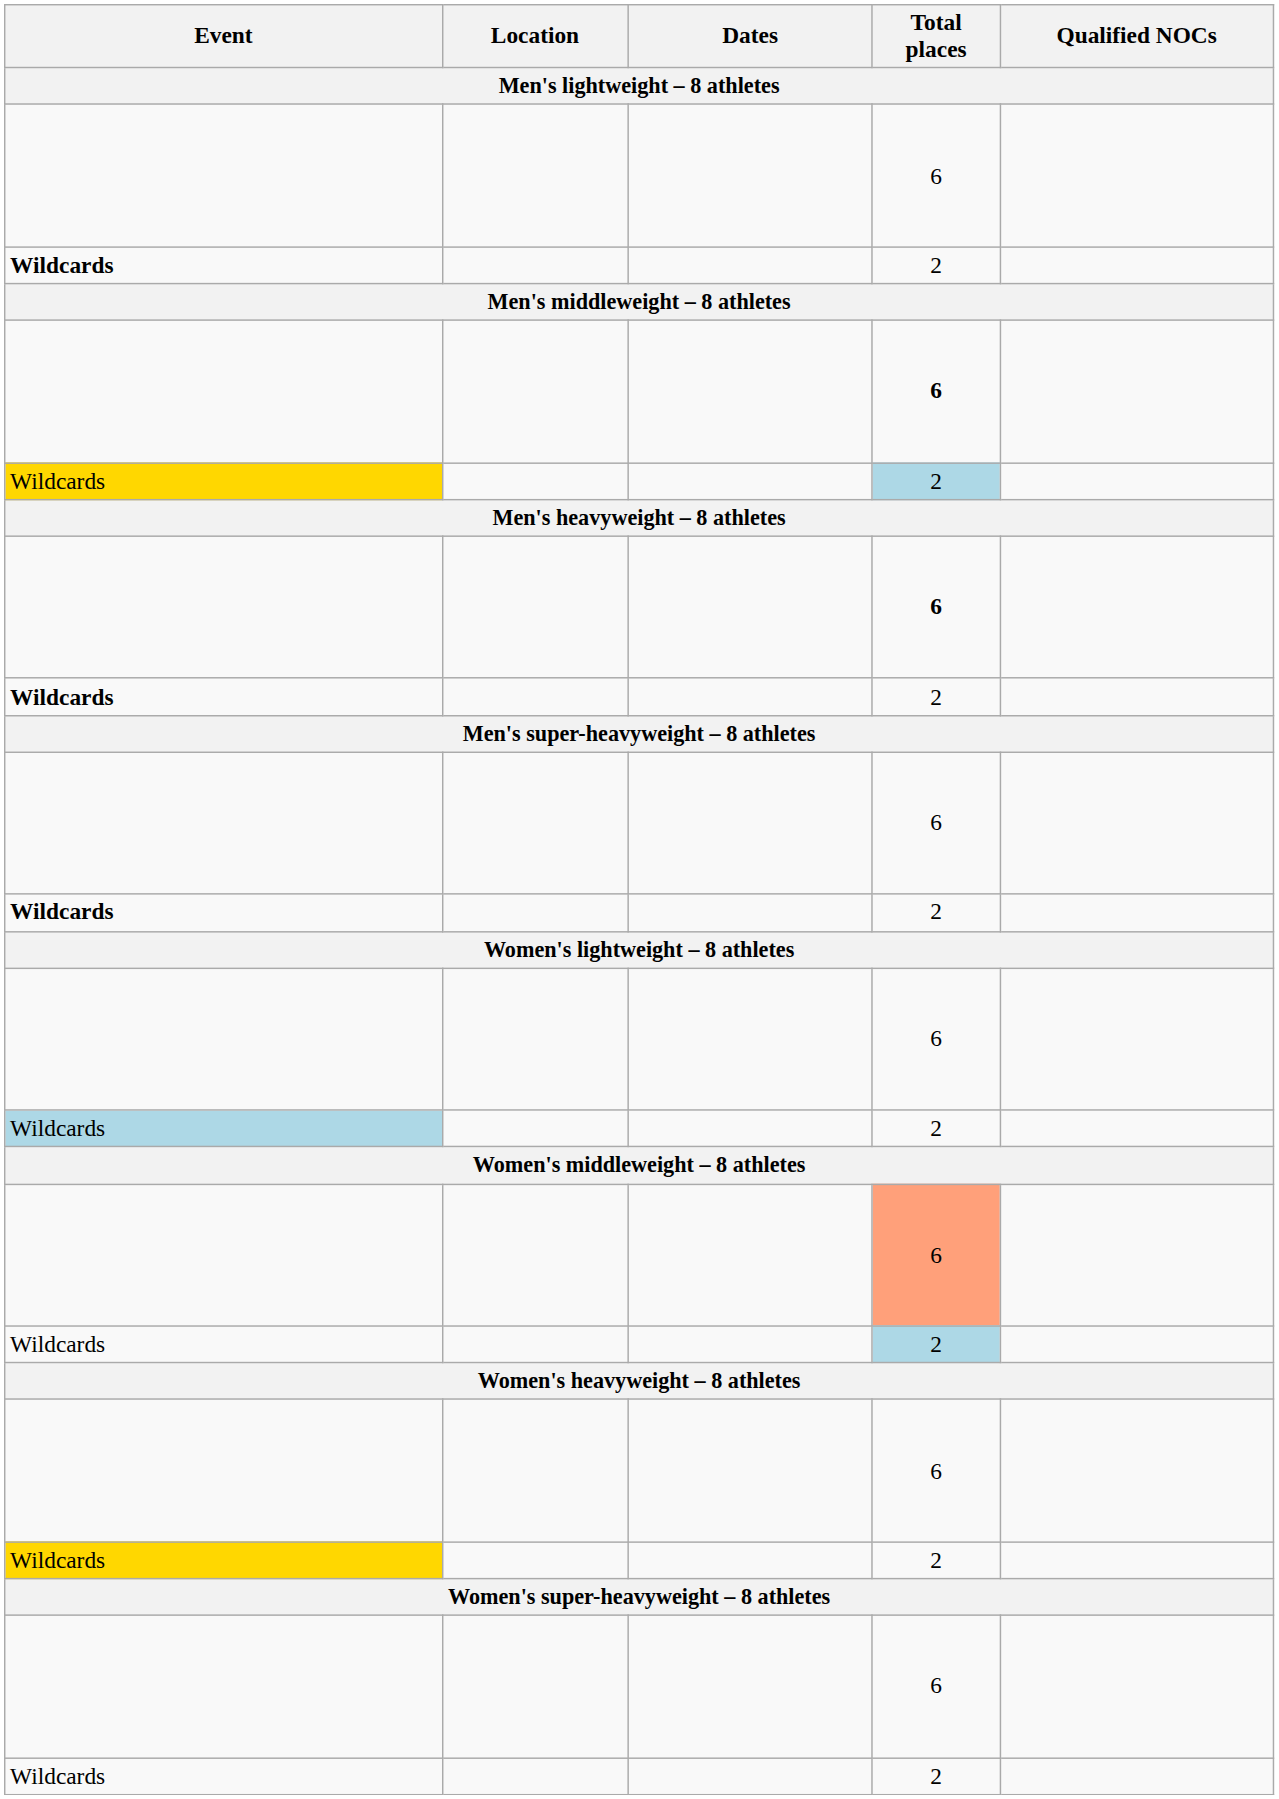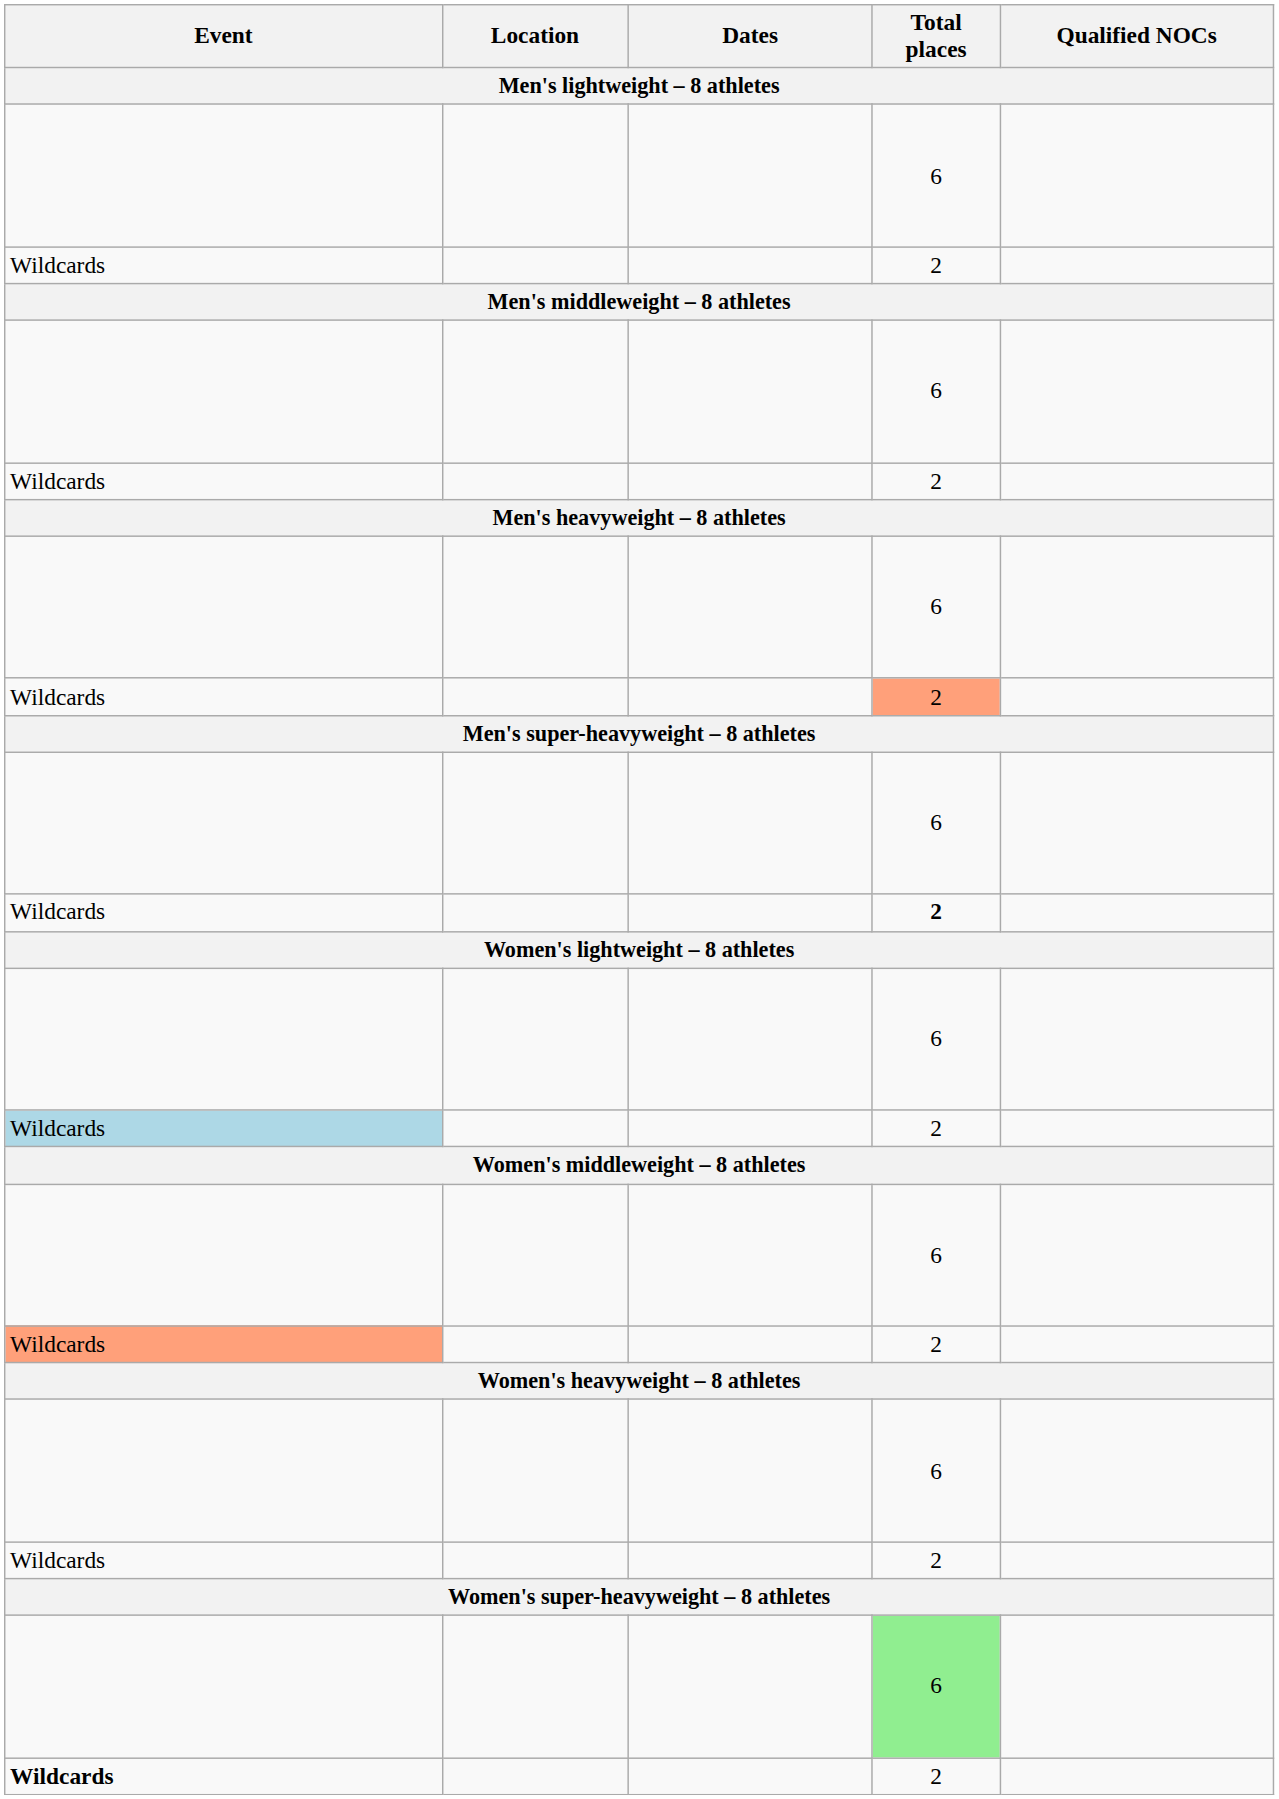(62, 265) bold -> (58, 265) normal
(936, 391) bold -> (936, 391) normal
(58, 480) gold background -> (58, 480) no background
(936, 480) lightblue background -> (936, 480) no background
(936, 607) bold -> (936, 607) normal
(62, 696) bold -> (58, 696) normal
(936, 696) no background -> (936, 696) lightsalmon background
(62, 912) bold -> (58, 912) normal
(936, 912) normal -> (936, 912) bold
(936, 1254) lightsalmon background -> (936, 1254) no background
(58, 1344) no background -> (58, 1344) lightsalmon background
(936, 1344) lightblue background -> (936, 1344) no background
(58, 1559) gold background -> (58, 1559) no background
(936, 1686) no background -> (936, 1686) lightgreen background
(58, 1775) normal -> (62, 1775) bold
